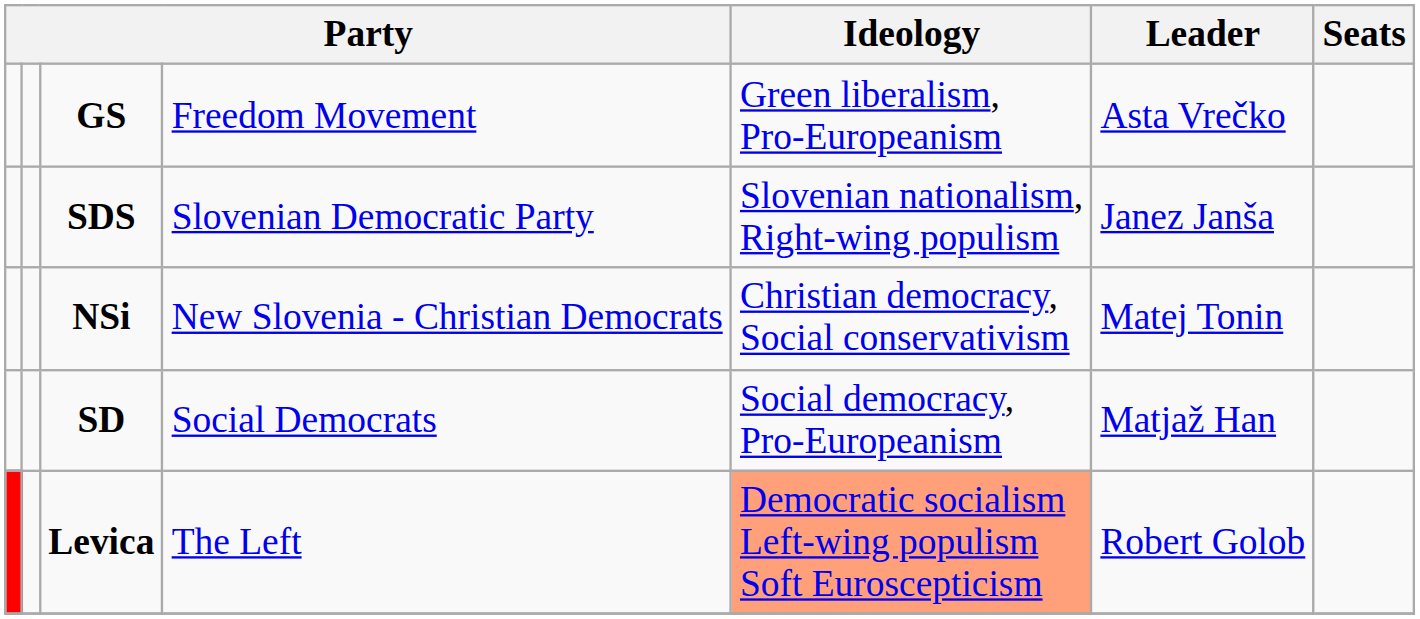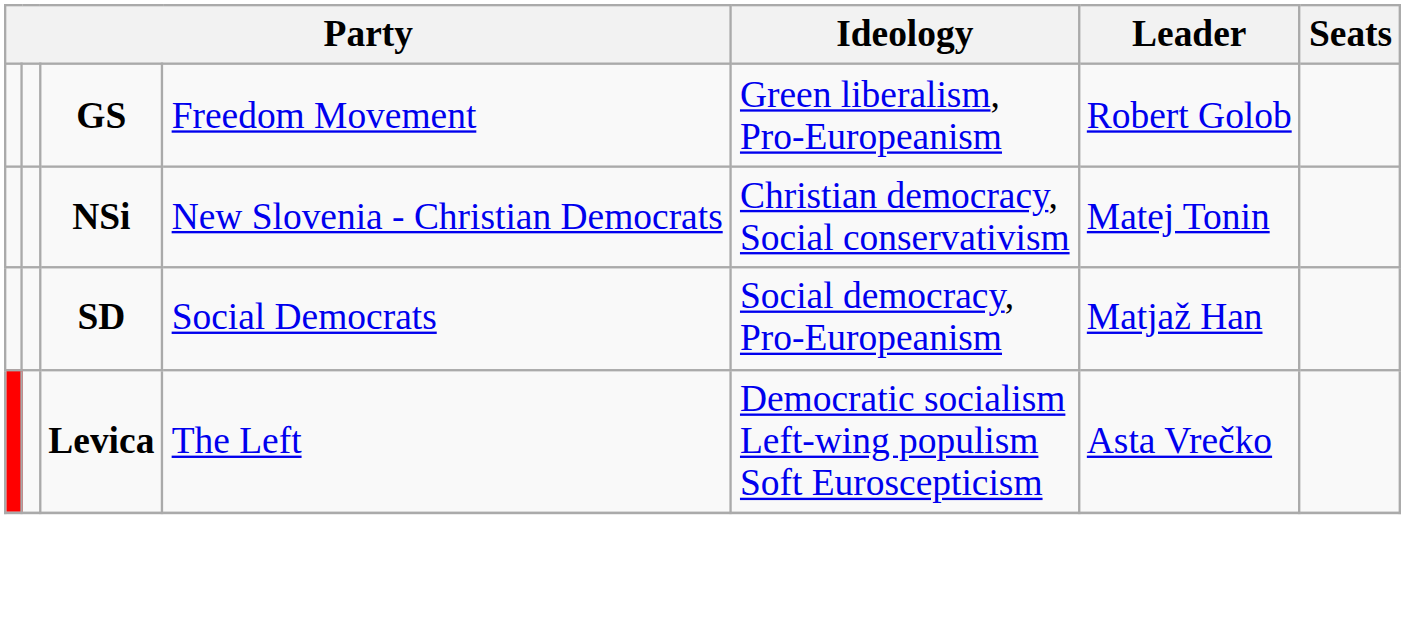(1193, 114) Asta Vrečko -> (1189, 114) Robert Golob
- row: (101, 216)
(903, 541) lightsalmon background -> (903, 440) no background
(1203, 541) Robert Golob -> (1179, 440) Asta Vrečko
